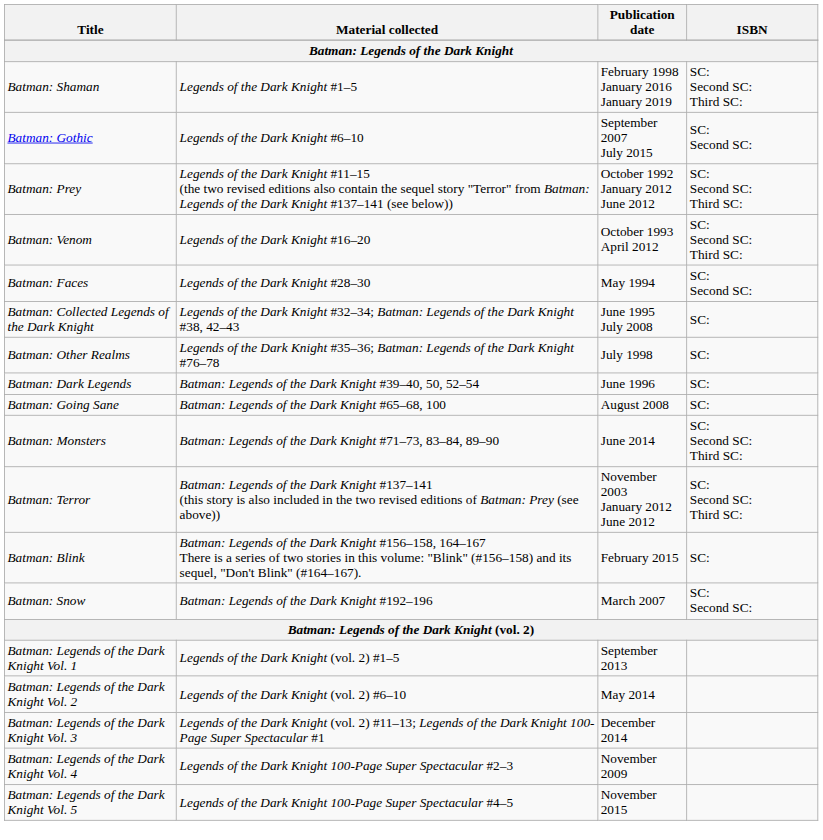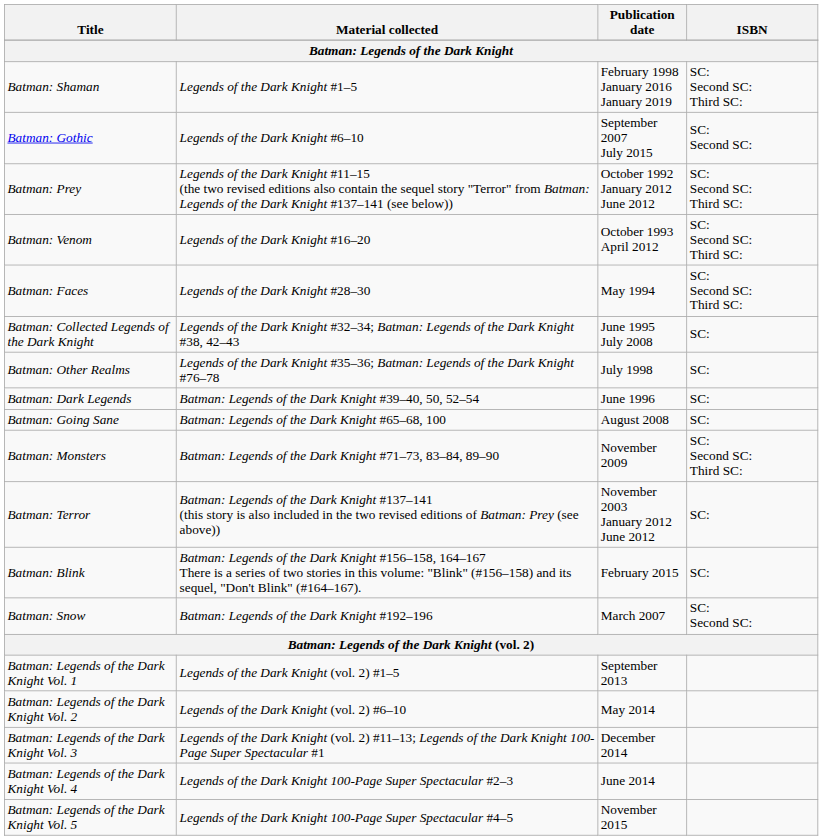(721, 283) SC: Second SC: -> (721, 290) SC: Second SC: Third SC:
(628, 440) June 2014 -> (629, 455) November 2009
(721, 499) SC: Second SC: Third SC: -> (700, 514) SC:
(629, 766) November 2009 -> (628, 781) June 2014
